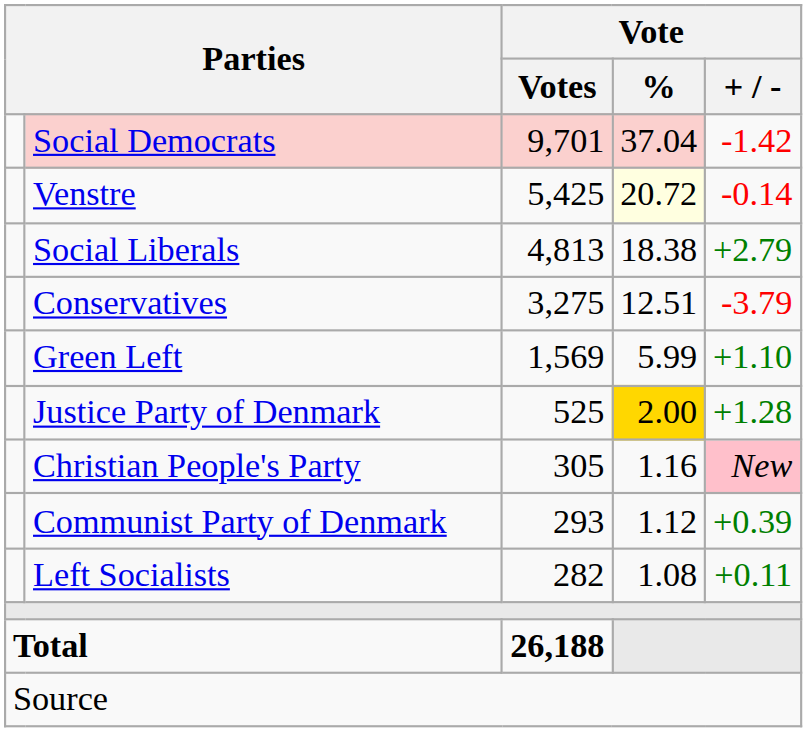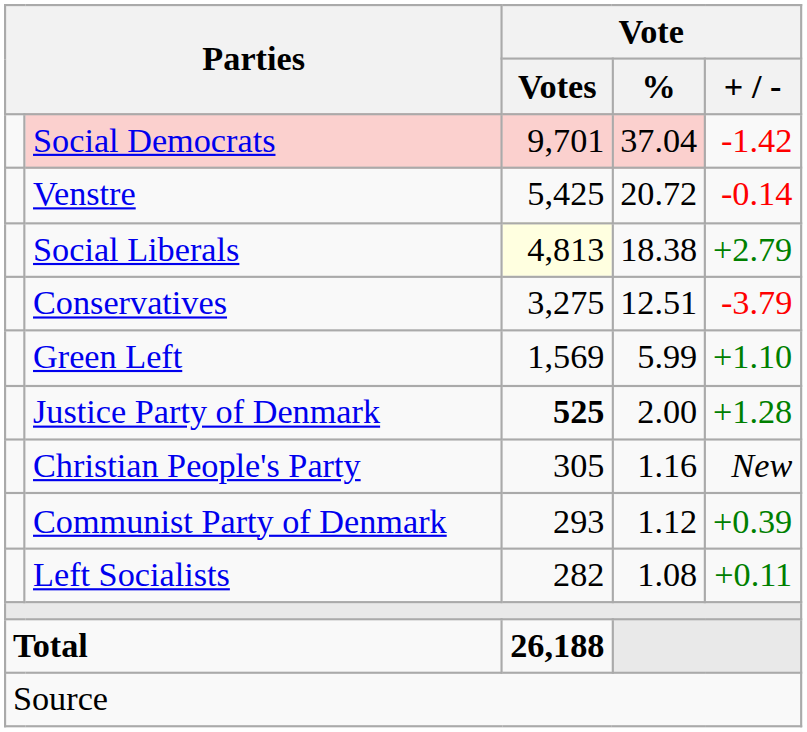(659, 194) lightyellow background -> (659, 194) no background
(566, 248) no background -> (566, 248) lightyellow background
(579, 411) normal -> (579, 411) bold
(667, 411) gold background -> (667, 411) no background
(762, 466) pink background -> (762, 466) no background
